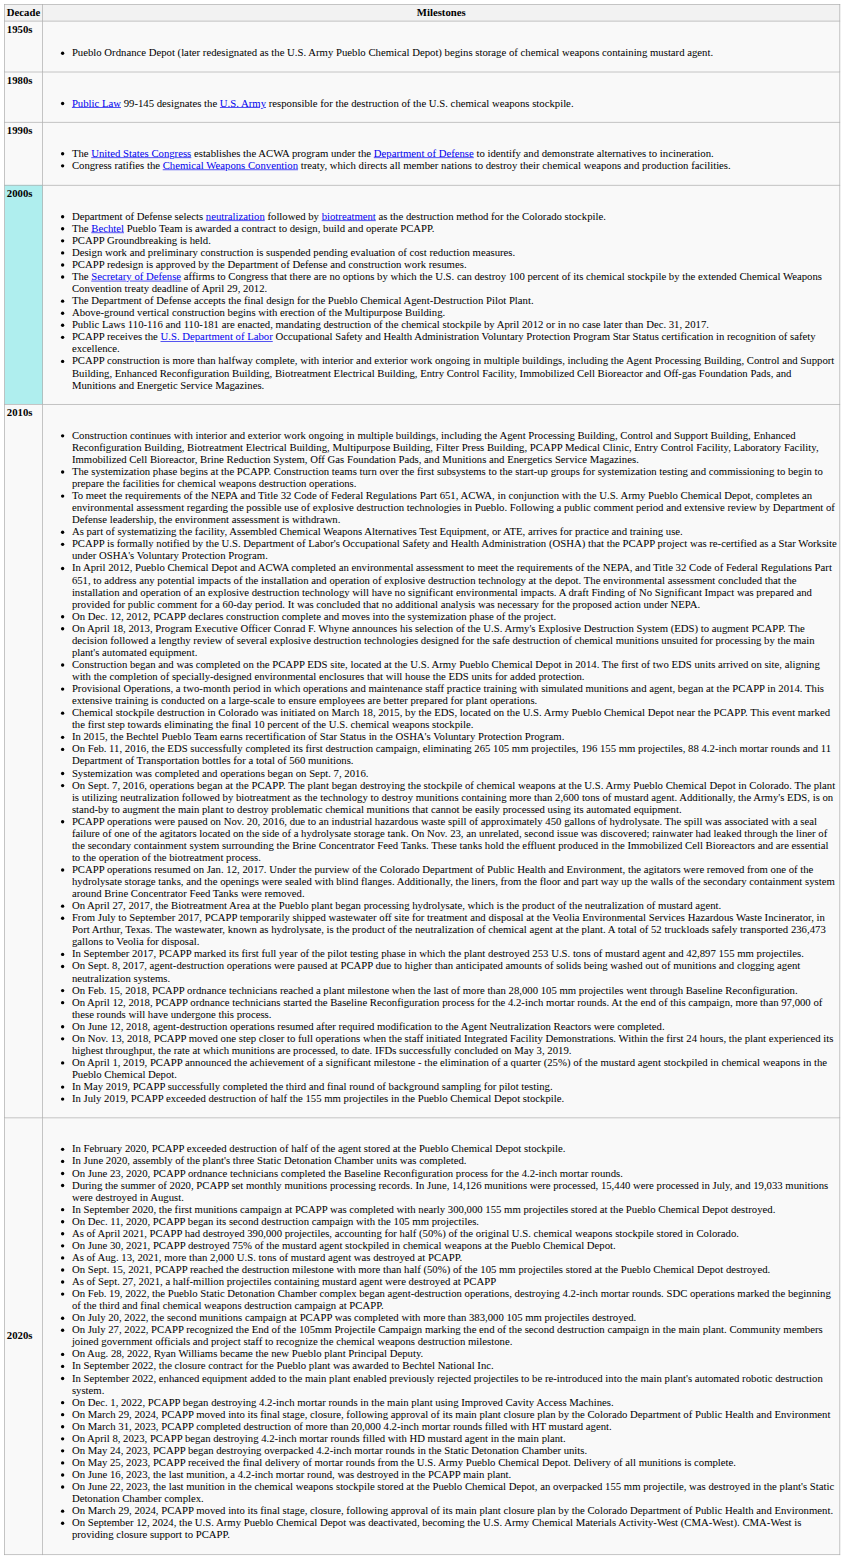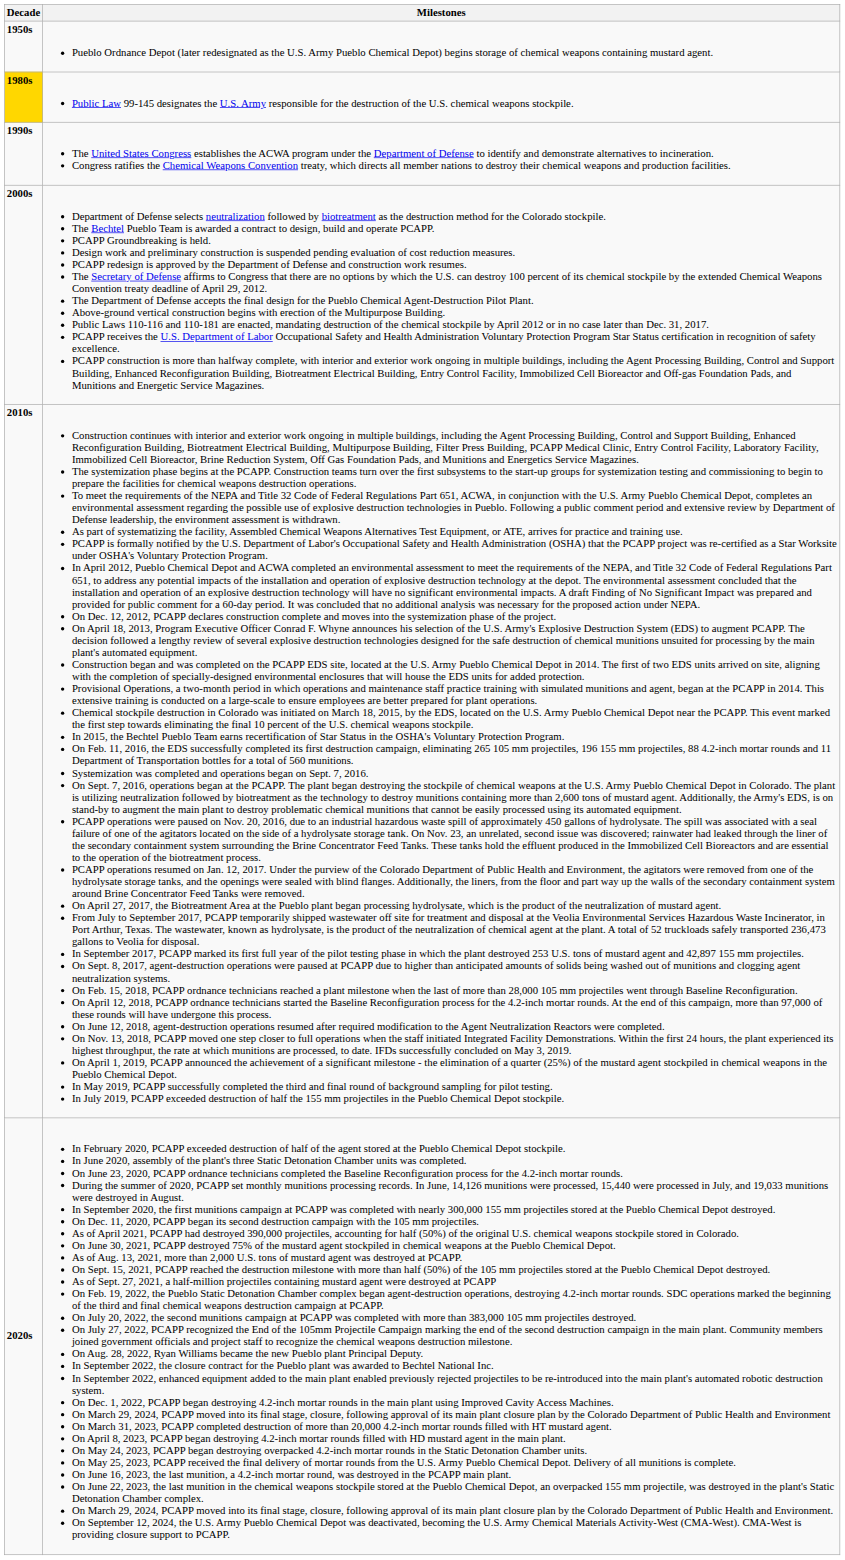(20, 80) no background -> (20, 80) gold background
(20, 193) paleturquoise background -> (20, 193) no background
